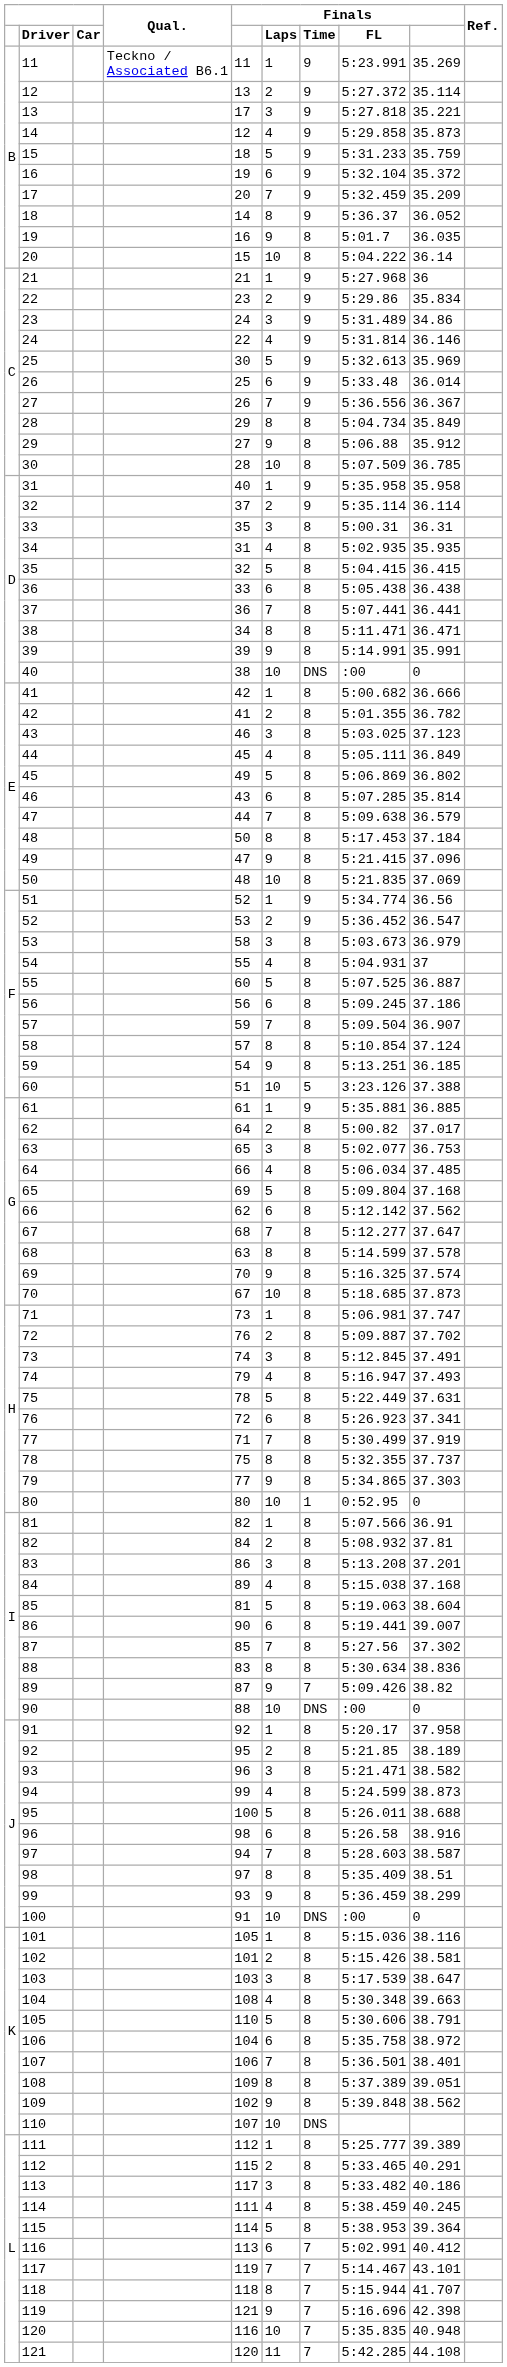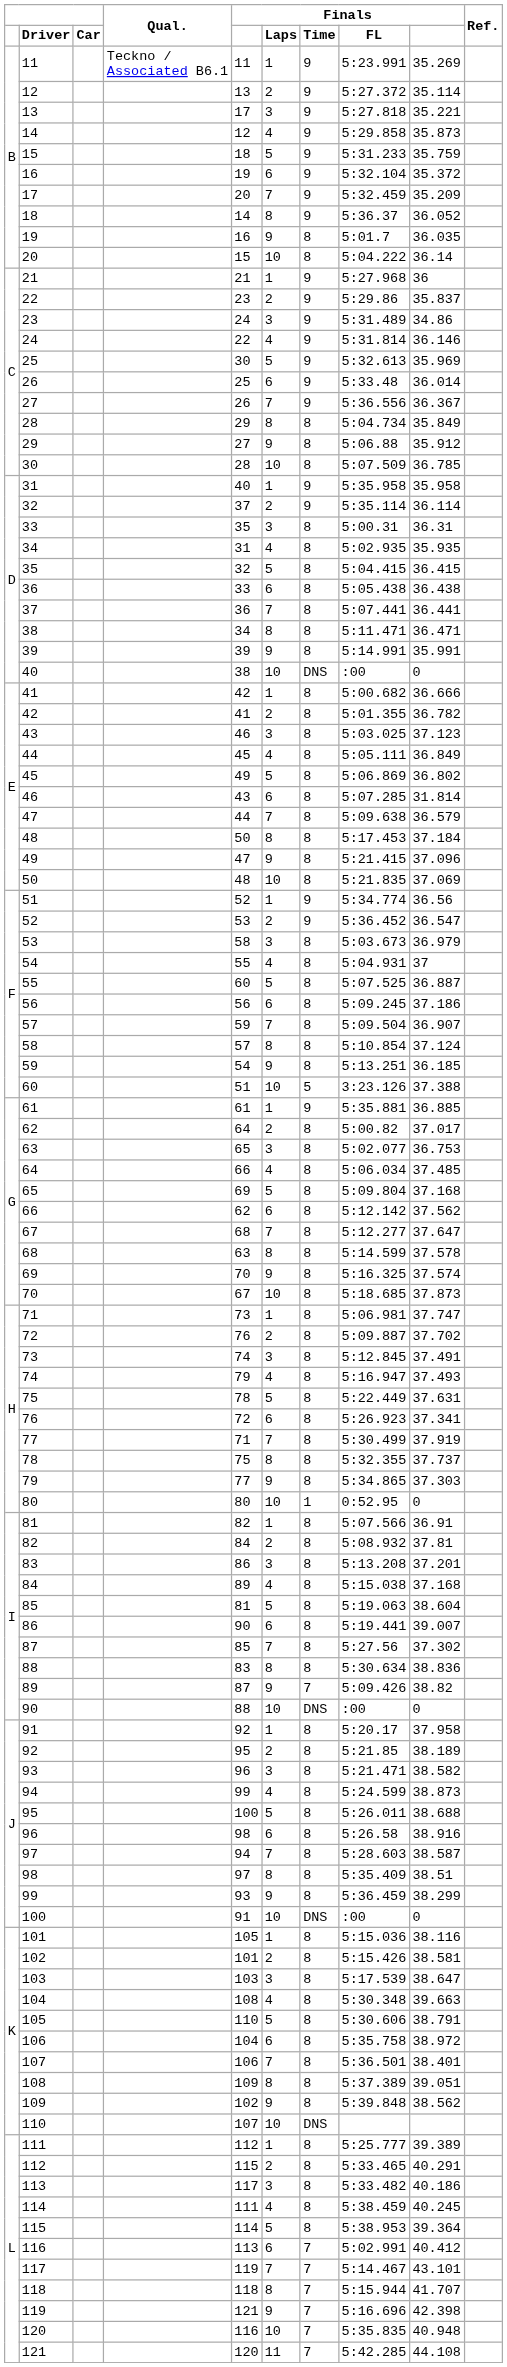(437, 299) 35.834 -> (437, 299) 35.837
(437, 797) 35.814 -> (437, 797) 31.814
